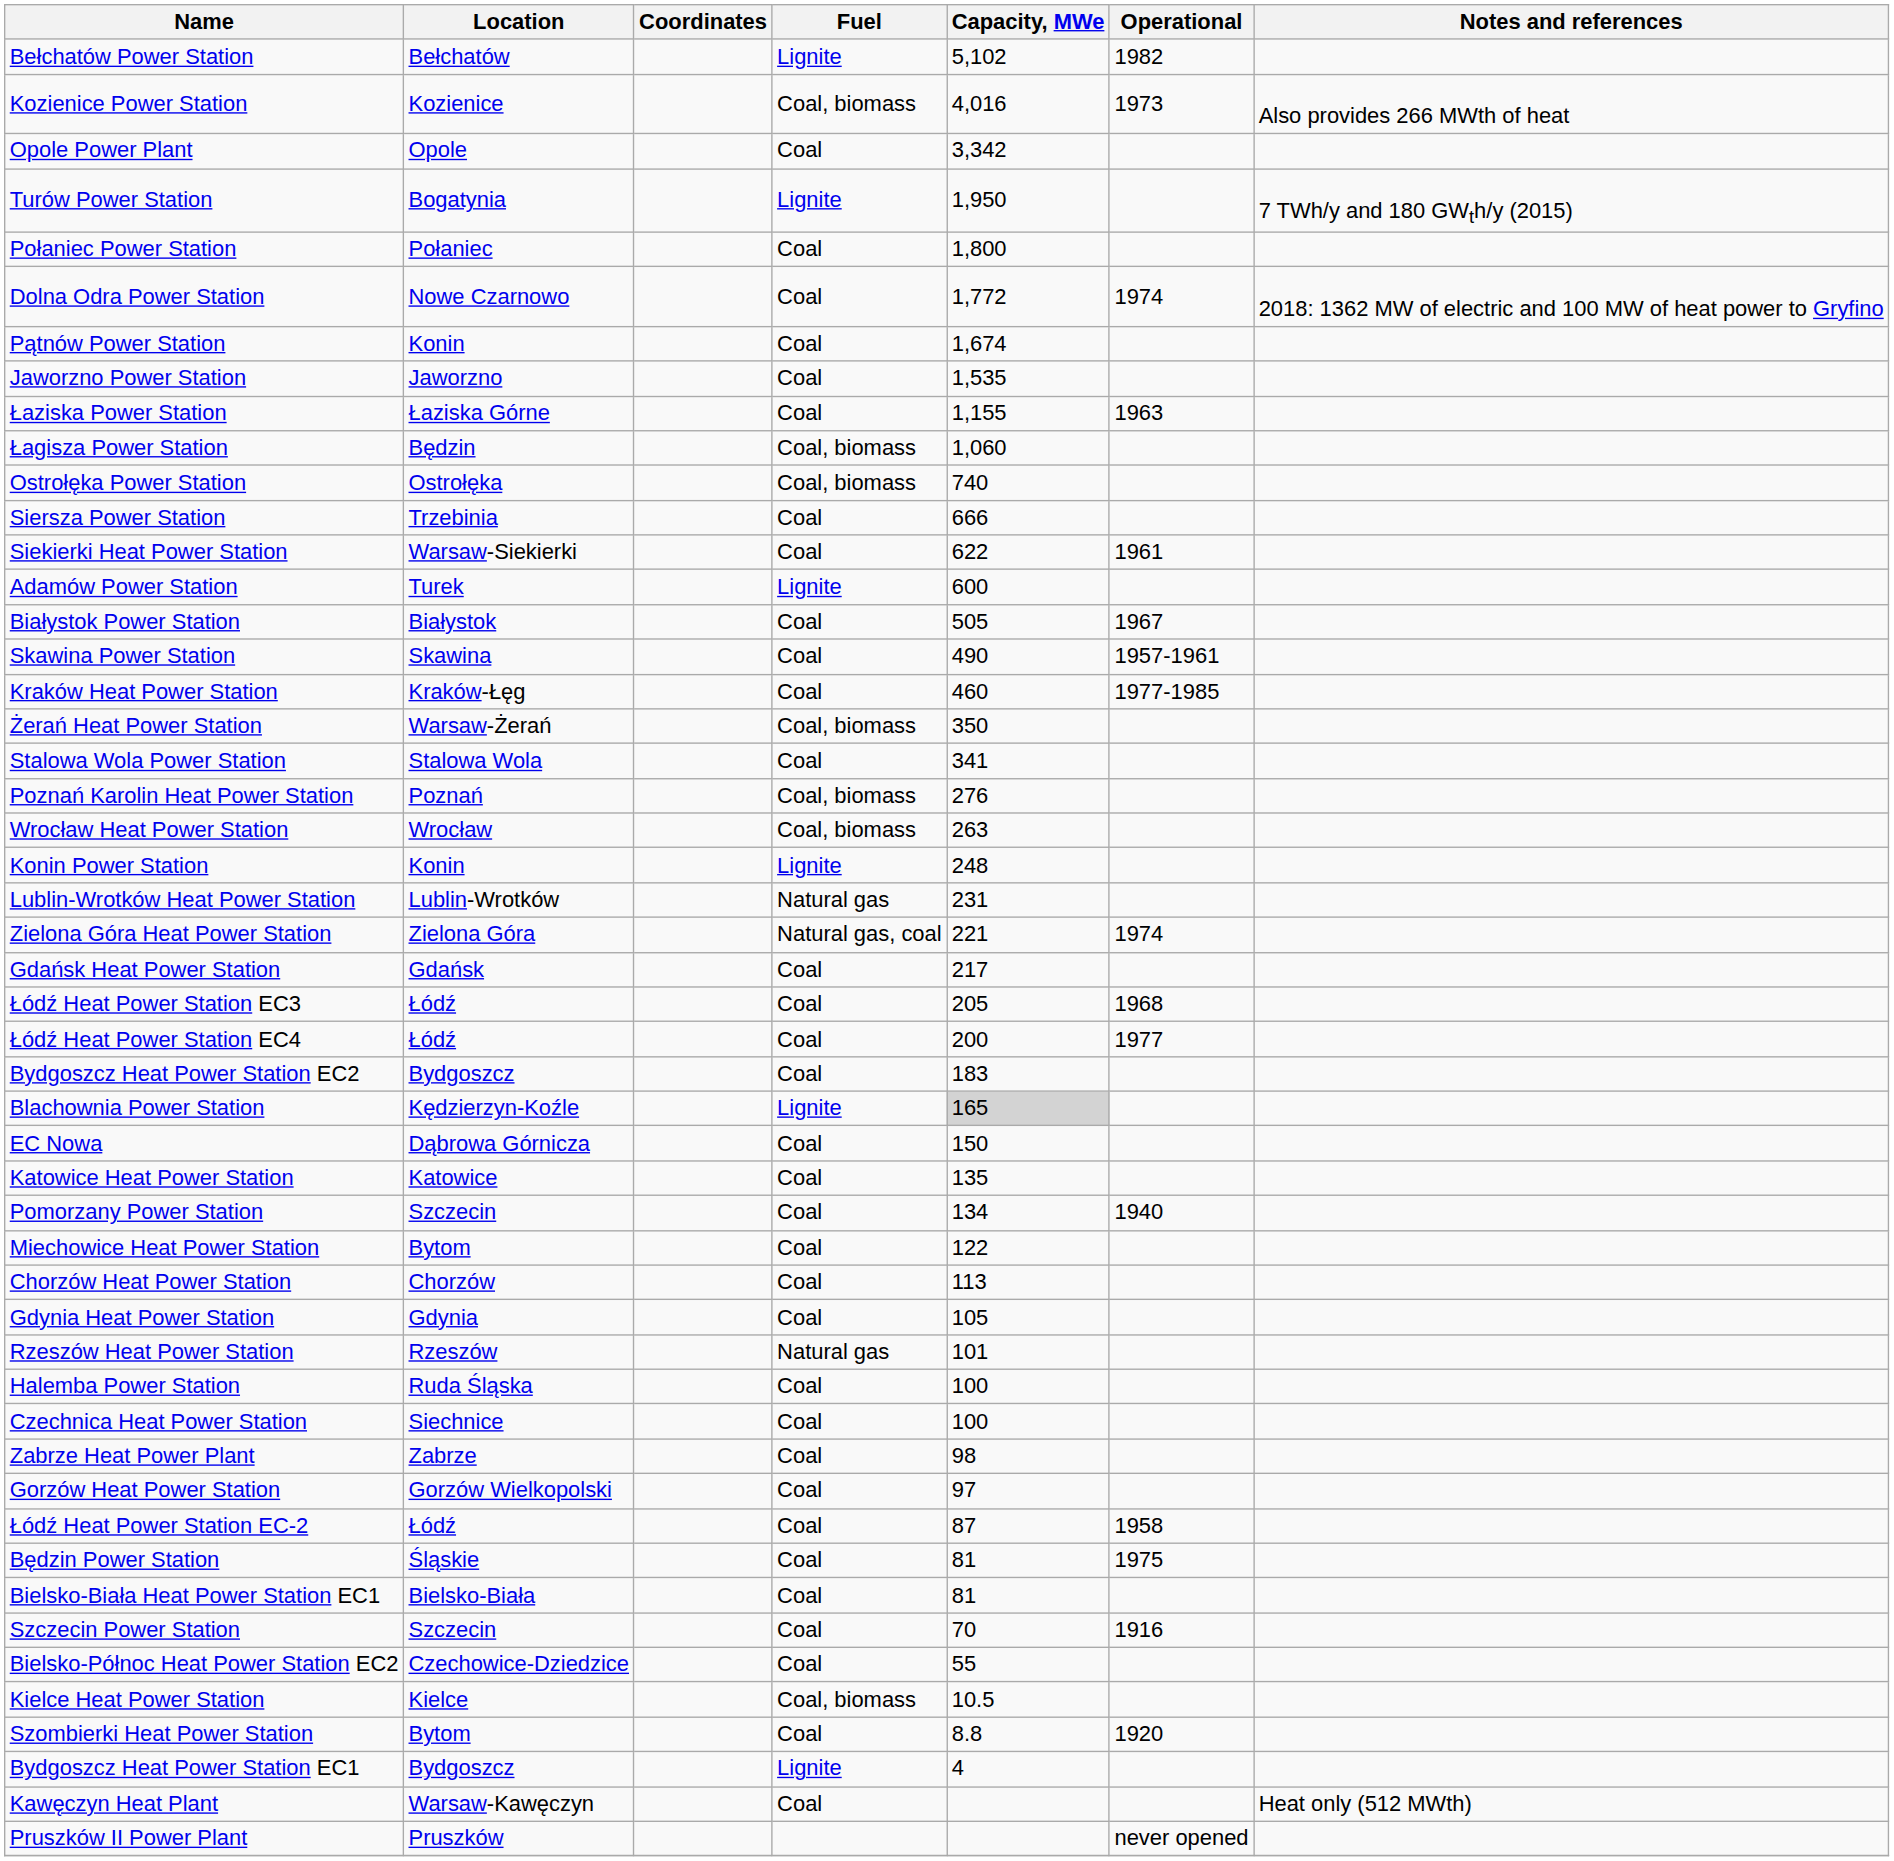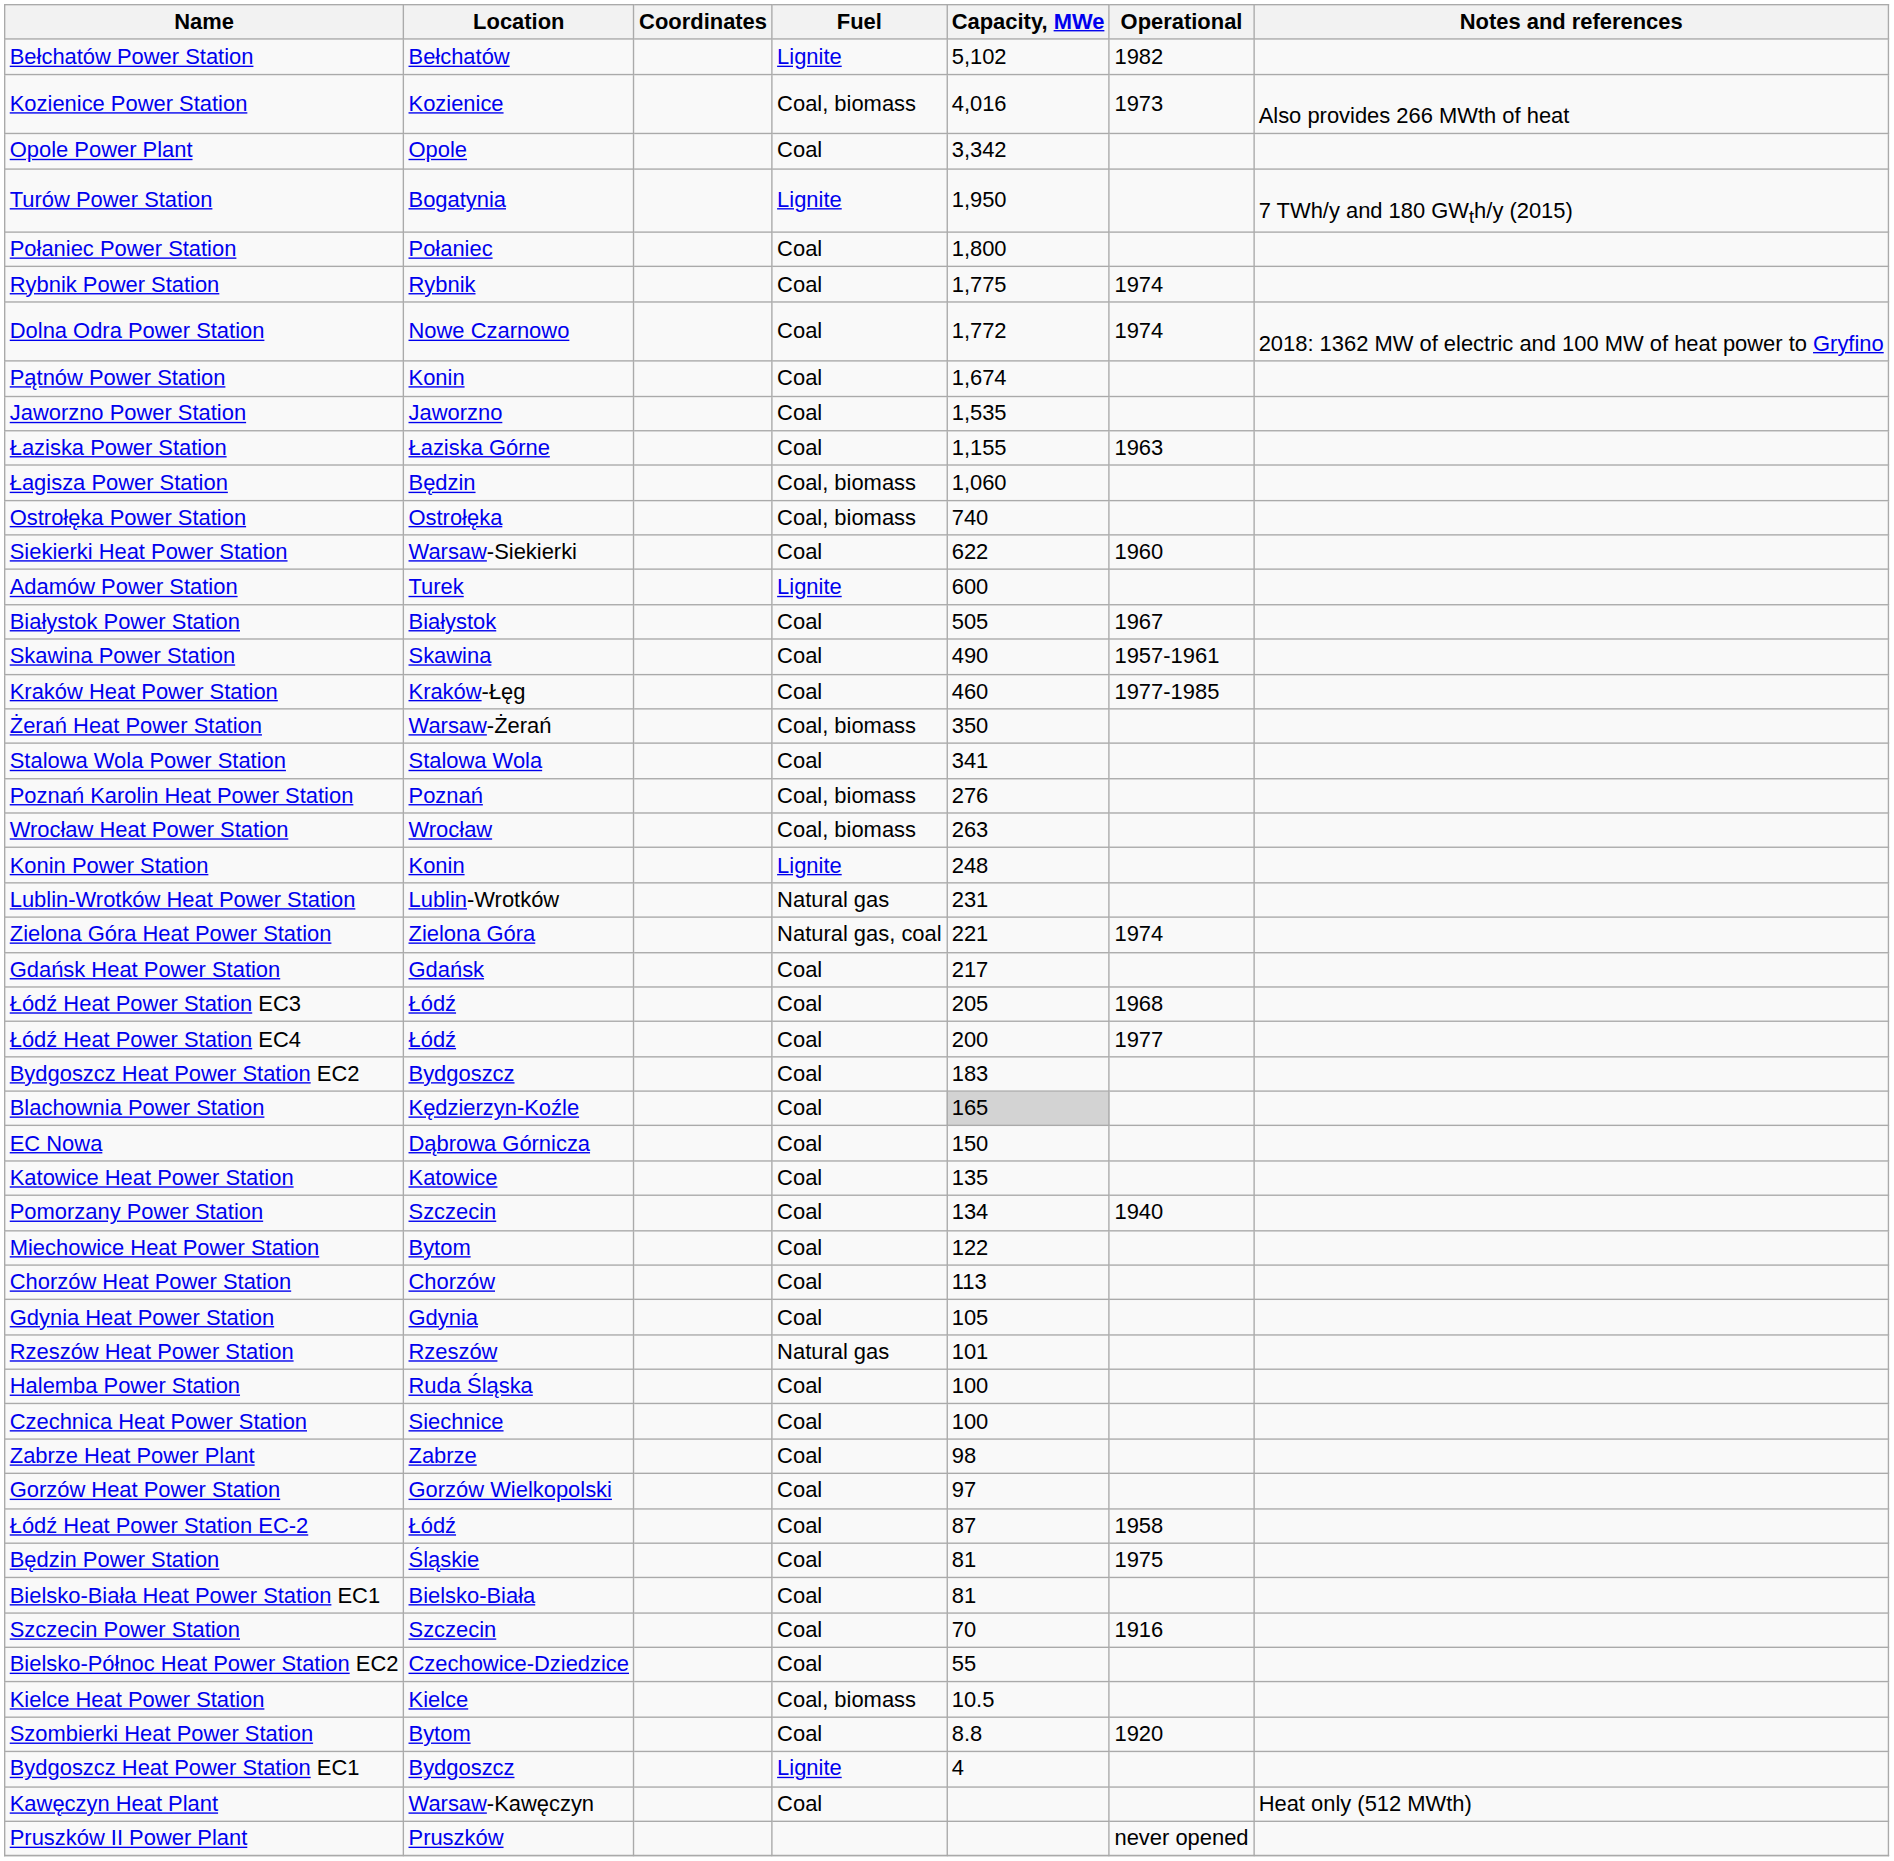+ row: (115, 284)
- row: (118, 517)
(1139, 552) 1961 -> (1139, 552) 1960
(809, 1108) Lignite -> (800, 1108) Coal
